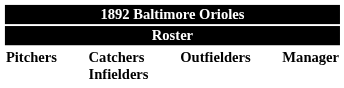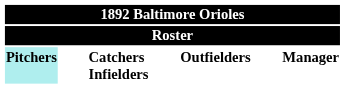(31, 56) no background -> (31, 56) paleturquoise background
